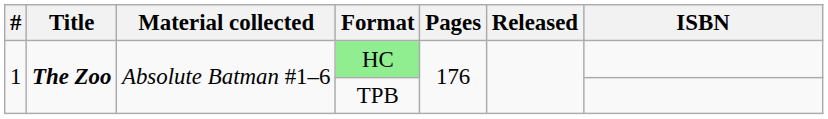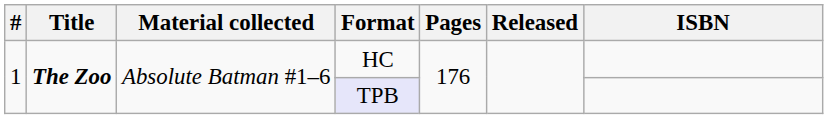(378, 58) lightgreen background -> (378, 58) no background
(378, 95) no background -> (378, 95) lavender background
